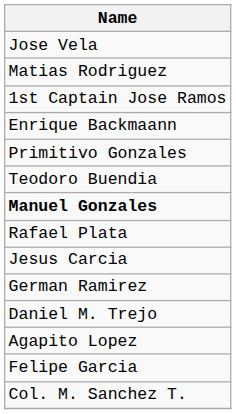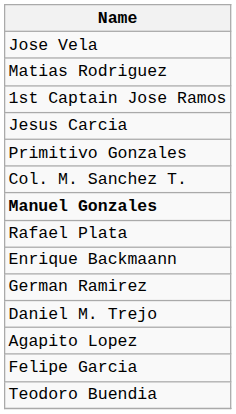(93, 126) Enrique Backmaann -> (68, 126) Jesus Carcia
(83, 180) Teodoro Buendia -> (98, 180) Col. M. Sanchez T.
(68, 260) Jesus Carcia -> (93, 260) Enrique Backmaann
(98, 395) Col. M. Sanchez T. -> (83, 395) Teodoro Buendia
